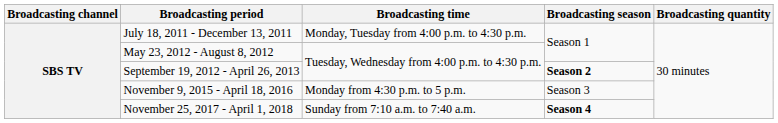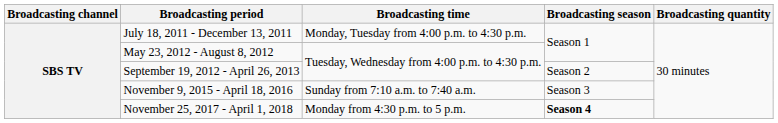(569, 71) bold -> (568, 71) normal
(385, 90) Monday from 4:30 p.m. to 5 p.m. -> (390, 90) Sunday from 7:10 a.m. to 7:40 a.m.
(390, 109) Sunday from 7:10 a.m. to 7:40 a.m. -> (385, 109) Monday from 4:30 p.m. to 5 p.m.
